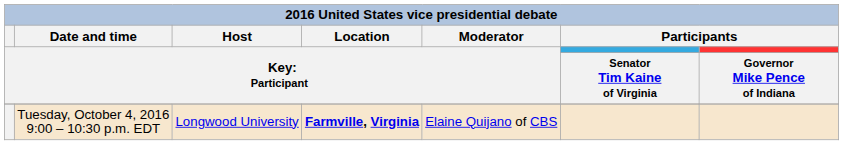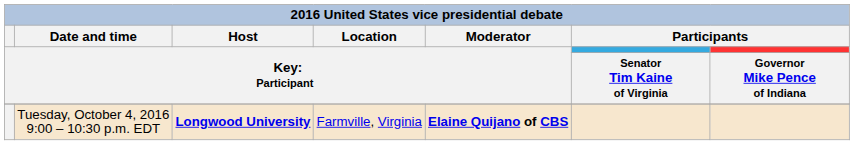(237, 121) normal -> (243, 121) bold
(362, 121) bold -> (369, 121) normal
(491, 121) normal -> (498, 121) bold
